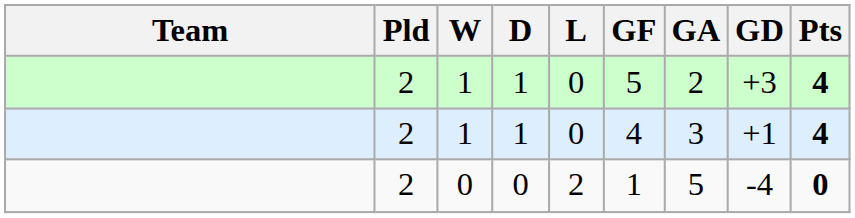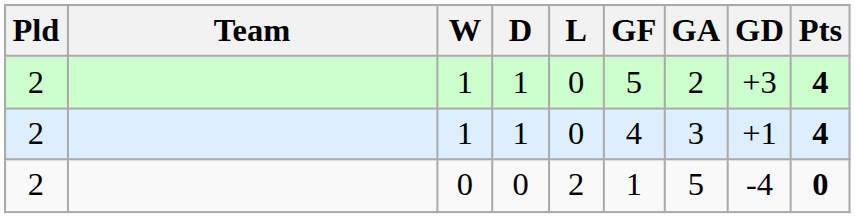columns swapped: (190, 30) <-> (406, 30)
